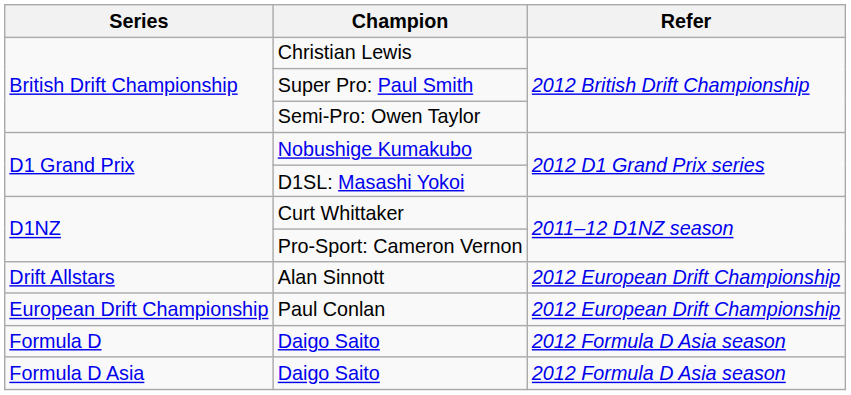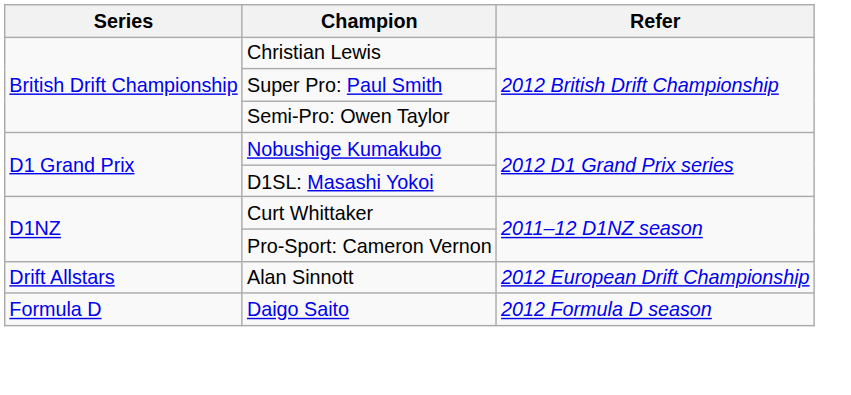- row: (139, 309)
(659, 341) 2012 Formula D Asia season -> (606, 309) 2012 Formula D season
- row: (77, 373)
